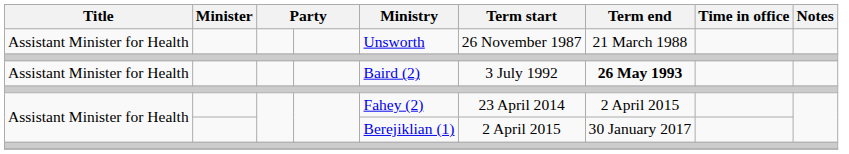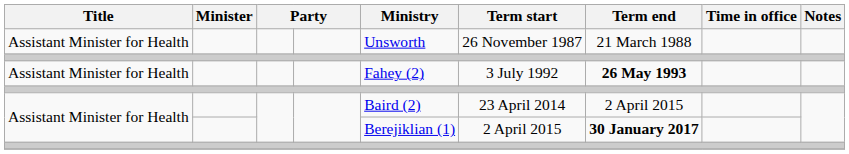(392, 73) Baird (2) -> (394, 73) Fahey (2)
(394, 104) Fahey (2) -> (392, 104) Baird (2)
(640, 129) normal -> (644, 129) bold
